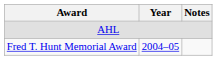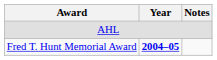(160, 47) normal -> (160, 47) bold
